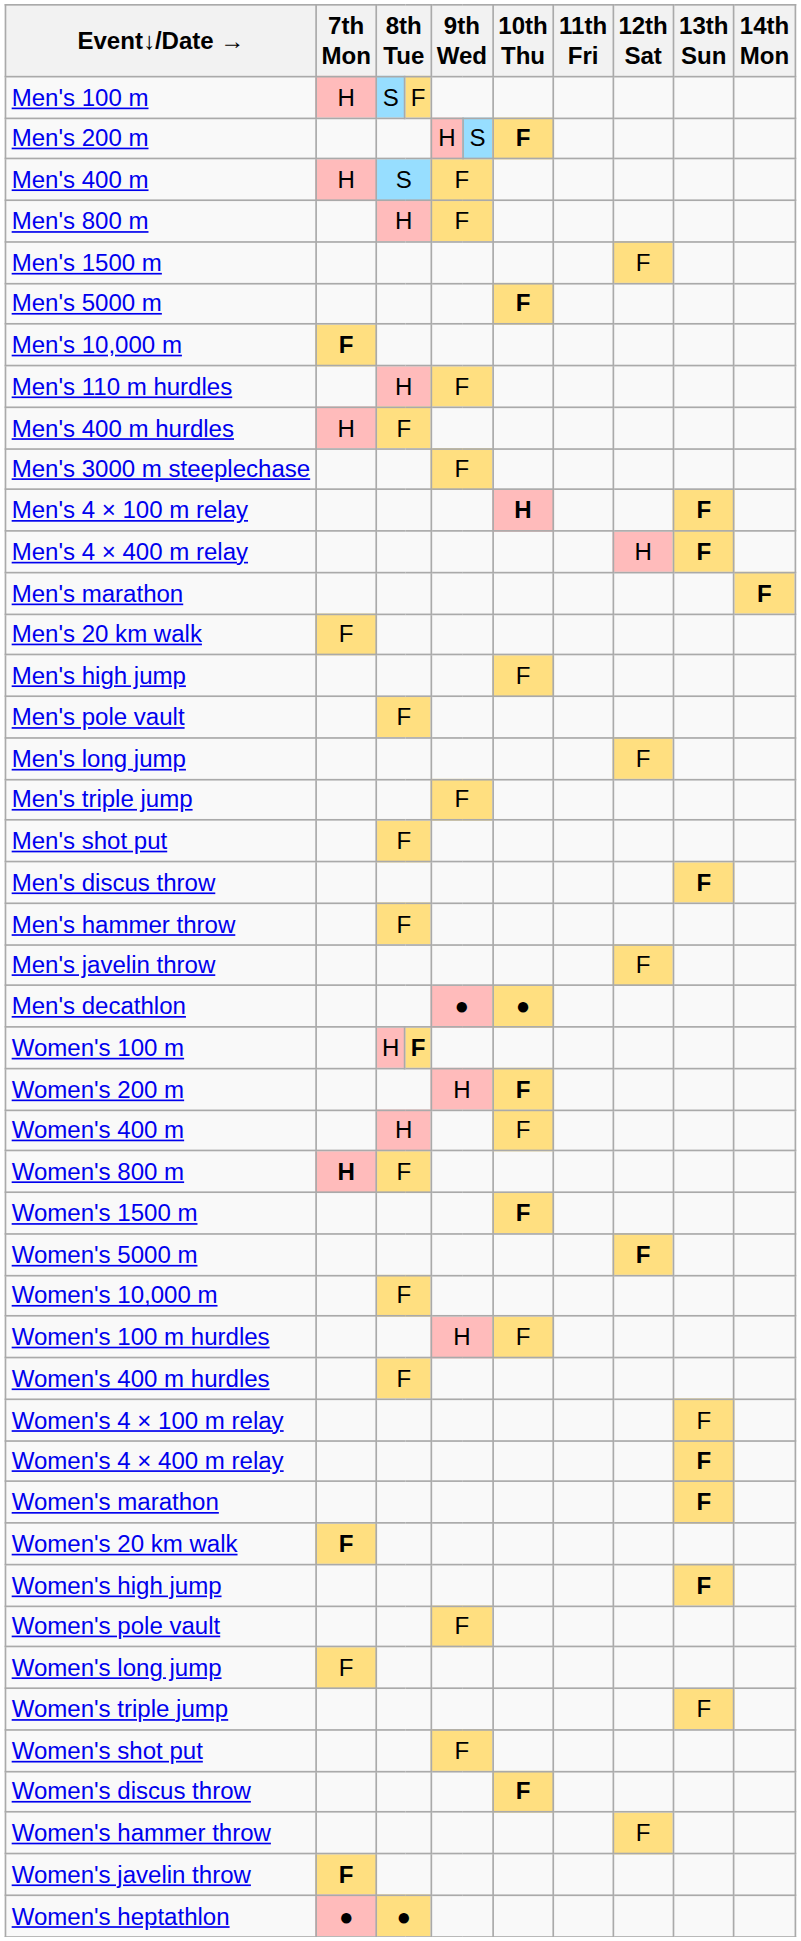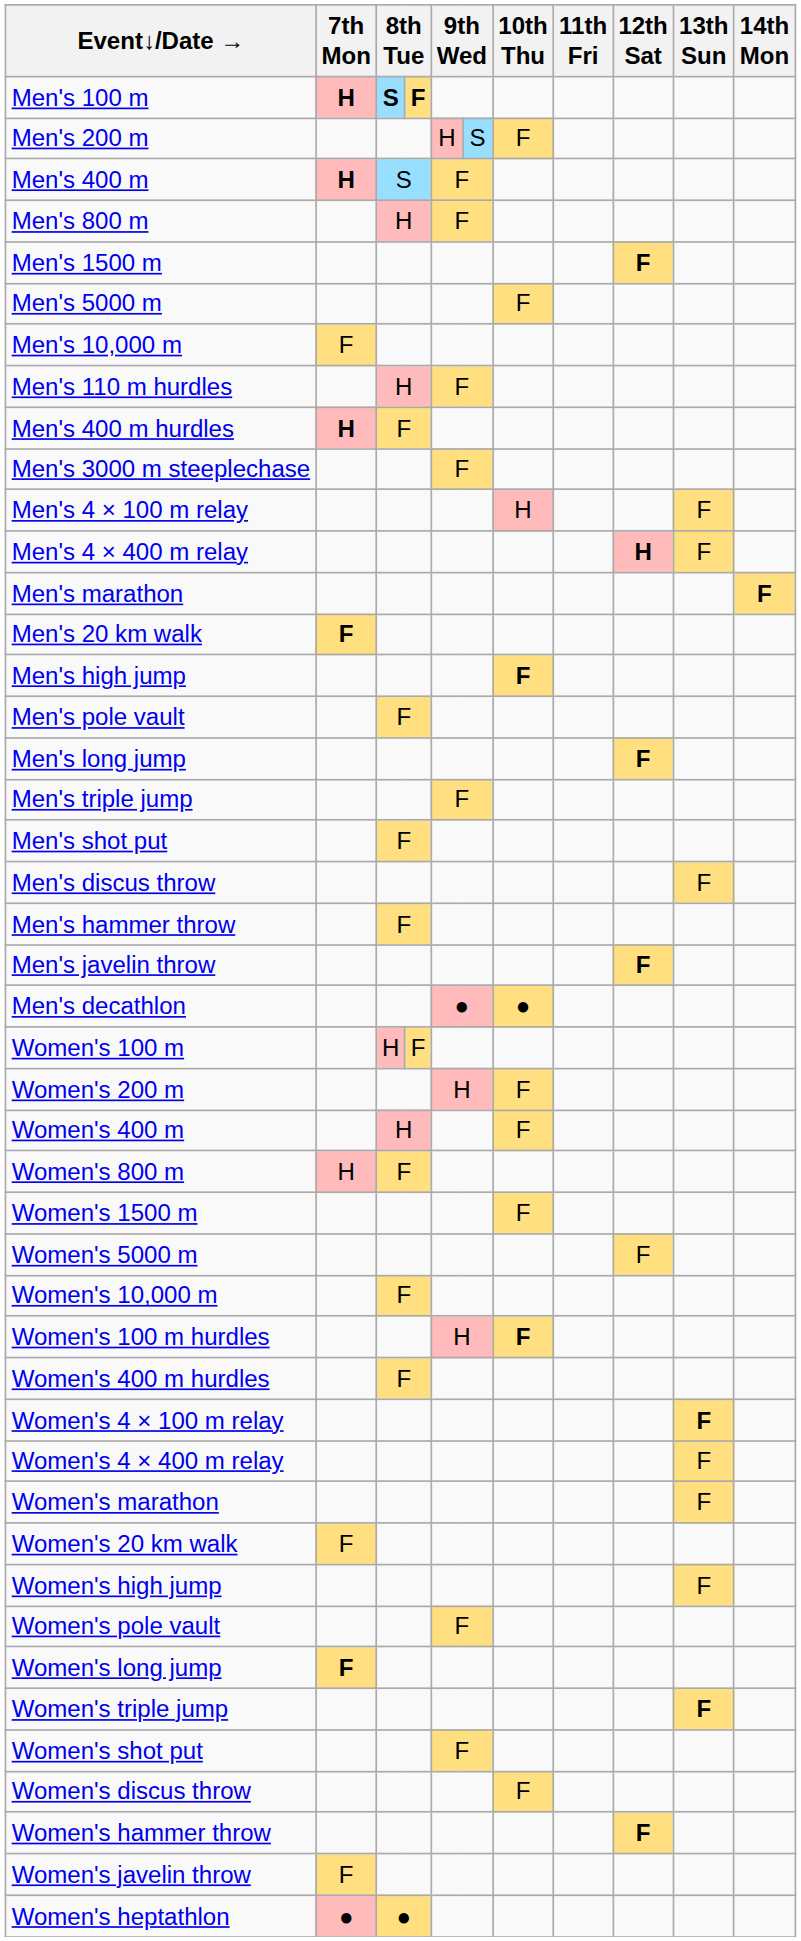(346, 97) normal -> (346, 97) bold
(391, 97) normal -> (391, 97) bold
(418, 97) normal -> (418, 97) bold
(523, 138) bold -> (523, 138) normal
(346, 180) normal -> (346, 180) bold
(643, 262) normal -> (643, 262) bold
(523, 304) bold -> (523, 304) normal
(346, 345) bold -> (346, 345) normal
(346, 428) normal -> (346, 428) bold
(523, 510) bold -> (523, 510) normal
(704, 510) bold -> (704, 510) normal
(643, 552) normal -> (643, 552) bold
(704, 552) bold -> (704, 552) normal
(346, 634) normal -> (346, 634) bold
(523, 676) normal -> (523, 676) bold
(643, 758) normal -> (643, 758) bold
(704, 882) bold -> (704, 882) normal
(643, 965) normal -> (643, 965) bold
(418, 1048) bold -> (418, 1048) normal
(523, 1089) bold -> (523, 1089) normal
(346, 1172) bold -> (346, 1172) normal
(523, 1213) bold -> (523, 1213) normal
(643, 1254) bold -> (643, 1254) normal
(523, 1337) normal -> (523, 1337) bold
(704, 1420) normal -> (704, 1420) bold
(704, 1461) bold -> (704, 1461) normal
(704, 1502) bold -> (704, 1502) normal
(346, 1544) bold -> (346, 1544) normal
(704, 1585) bold -> (704, 1585) normal
(346, 1668) normal -> (346, 1668) bold
(704, 1709) normal -> (704, 1709) bold
(523, 1792) bold -> (523, 1792) normal
(643, 1833) normal -> (643, 1833) bold
(346, 1874) bold -> (346, 1874) normal
